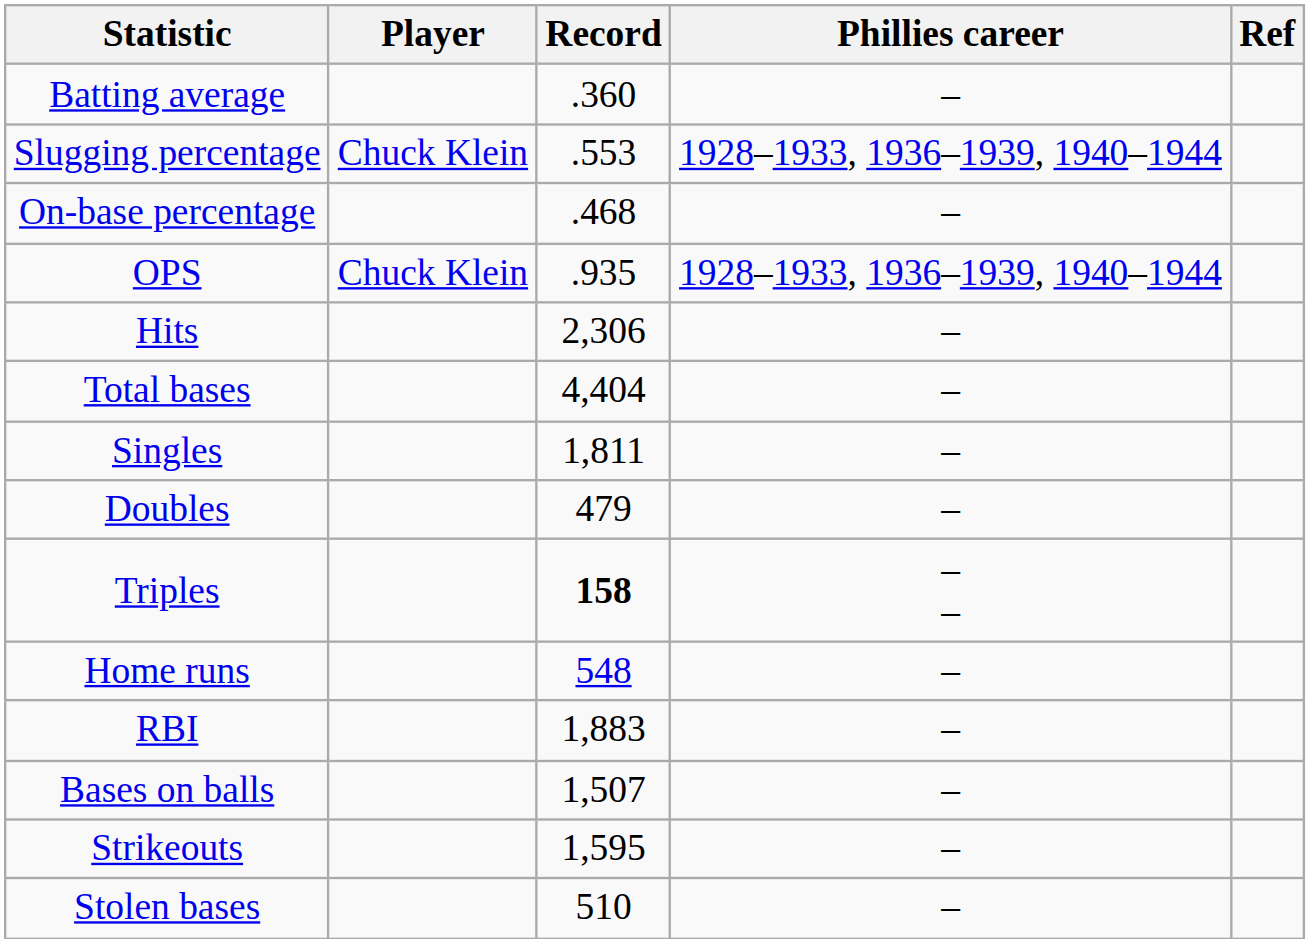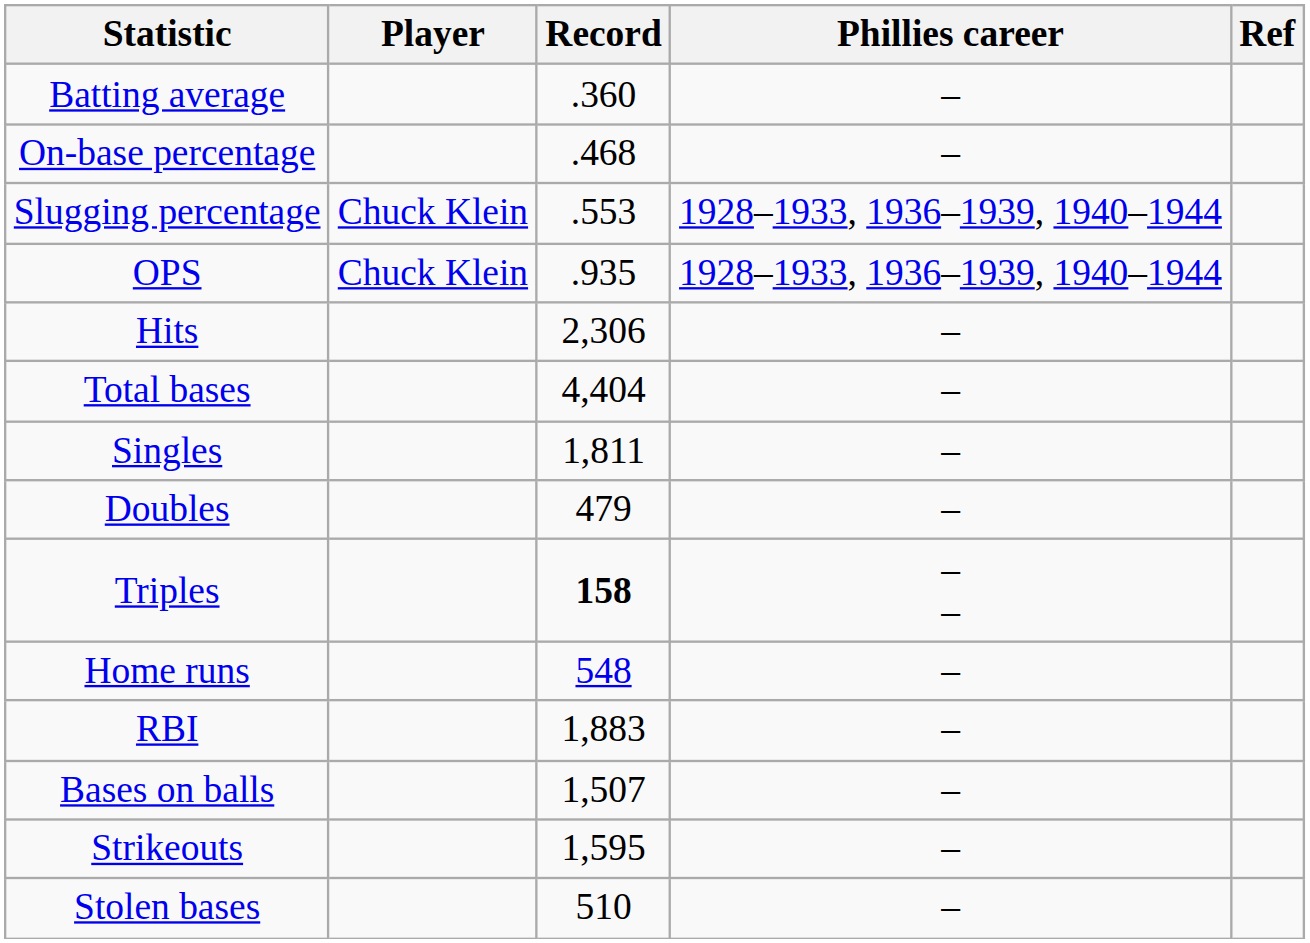rows swapped: (167, 212) <-> (167, 152)
